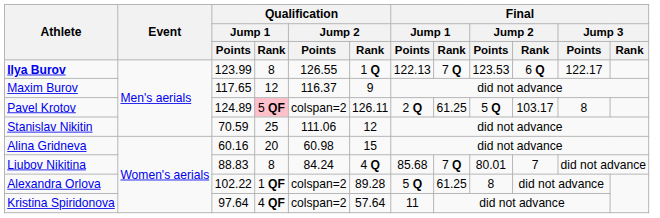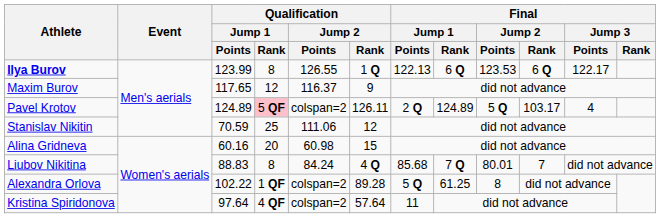(452, 70) 7 Q -> (455, 70) 6 Q
(452, 108) 61.25 -> (455, 108) 124.89
(584, 108) 8 -> (591, 108) 4
